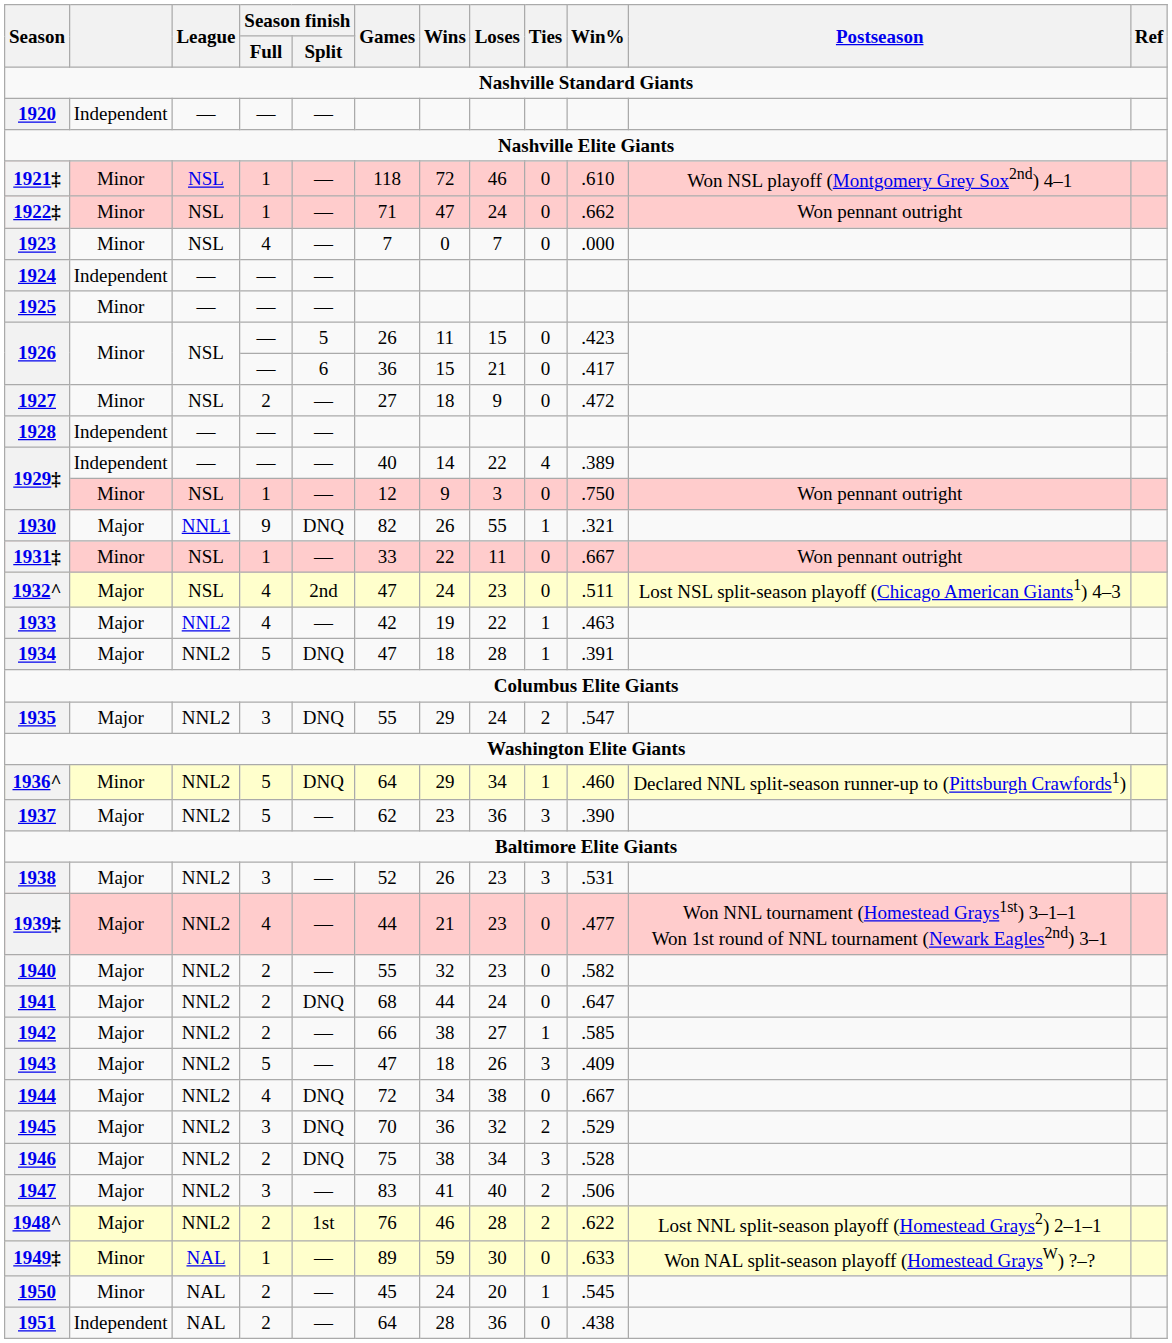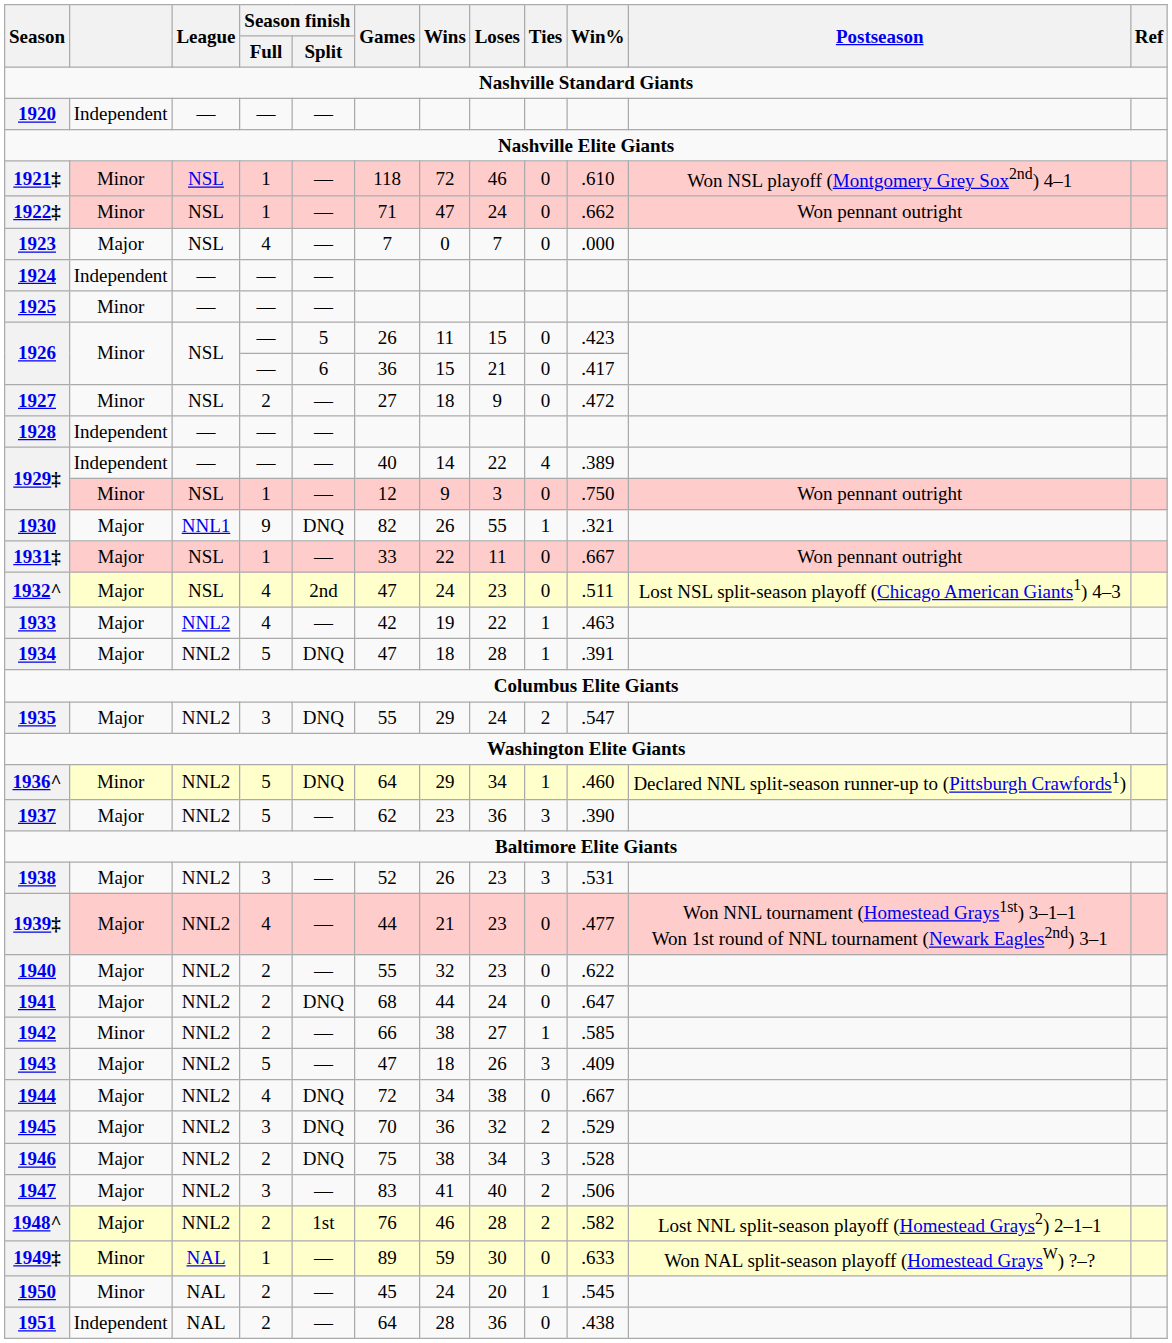(121, 243) Minor -> (121, 243) Major
(121, 556) Minor -> (121, 556) Major
(598, 970) .582 -> (598, 970) .622
(121, 1033) Major -> (121, 1033) Minor
(598, 1223) .622 -> (598, 1223) .582
